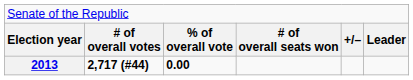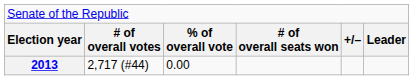(118, 65) bold -> (118, 65) normal
(178, 65) bold -> (178, 65) normal
